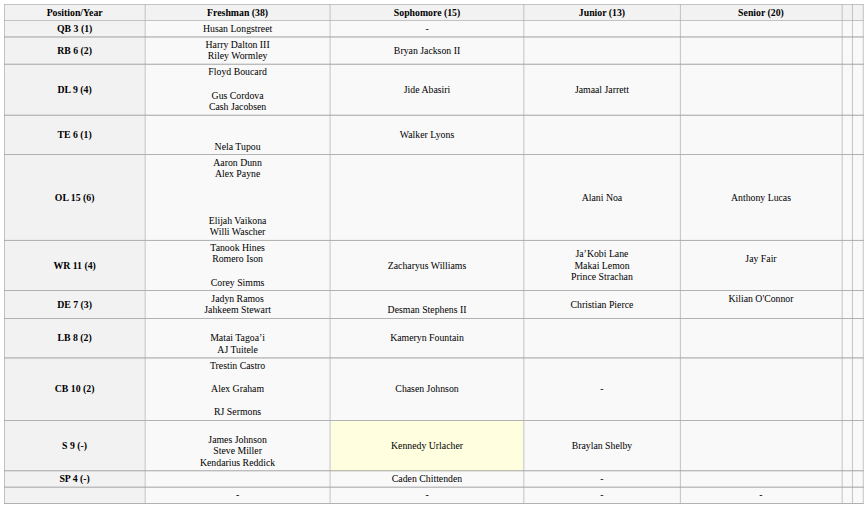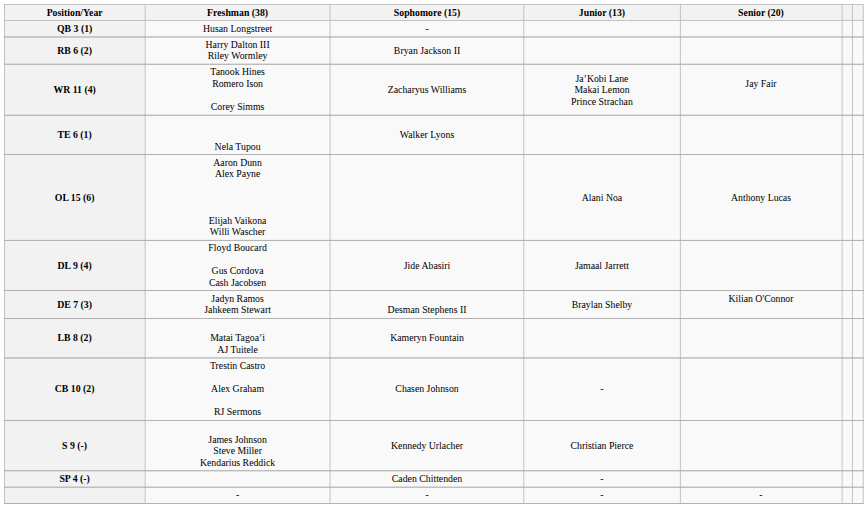rows swapped: (75, 265) <-> (75, 90)
(602, 305) Christian Pierce -> (602, 305) Braylan Shelby
(427, 446) lightyellow background -> (427, 446) no background
(602, 446) Braylan Shelby -> (602, 446) Christian Pierce
